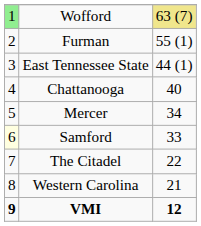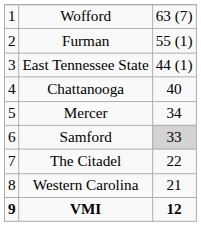(12, 16) lightgreen background -> (12, 16) no background
(174, 16) khaki background -> (174, 16) no background
(12, 137) lightyellow background -> (12, 137) no background
(174, 137) no background -> (174, 137) lightgrey background
